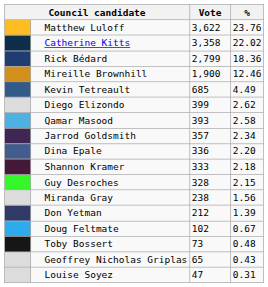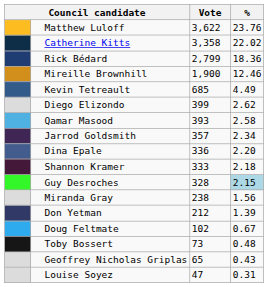(244, 182) no background -> (244, 182) lightblue background
